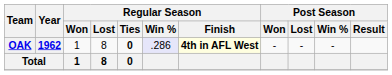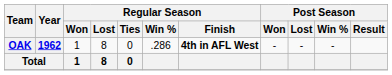(130, 46) bold -> (130, 46) normal
(161, 46) lavender background -> (161, 46) no background
(220, 46) lightyellow background -> (220, 46) no background
